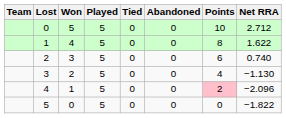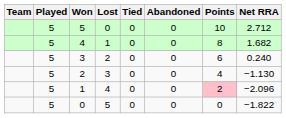columns swapped: (102, 12) <-> (46, 12)
(259, 43) 1.622 -> (259, 43) 1.682
(259, 58) 0.740 -> (259, 58) 0.240
